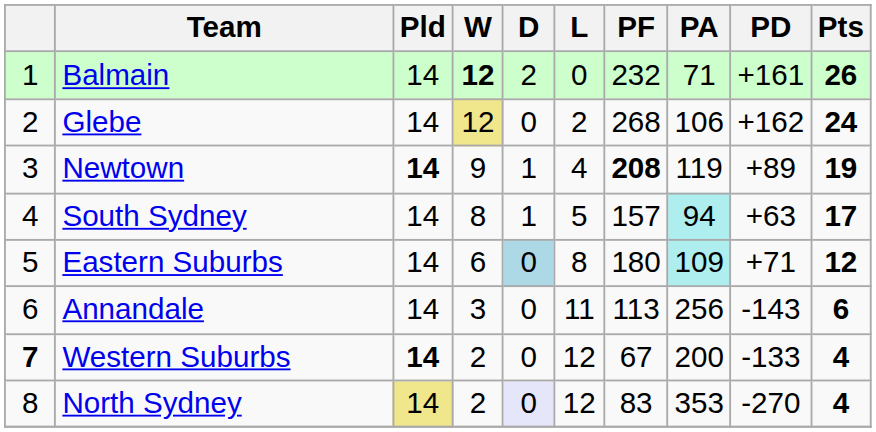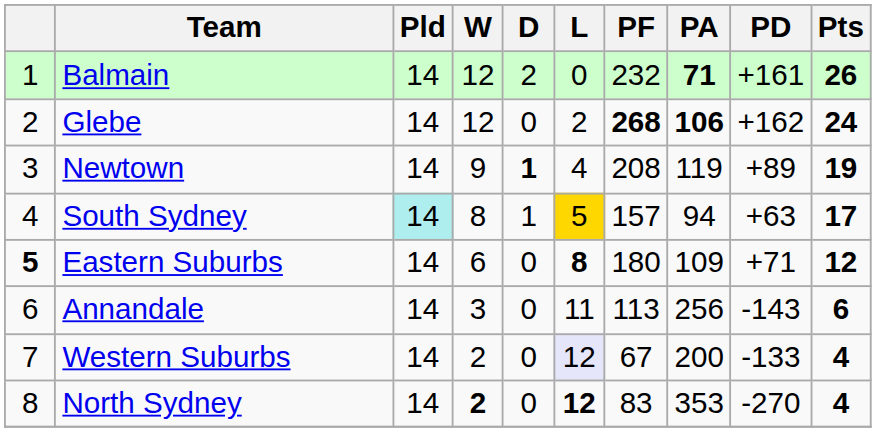(478, 74) bold -> (478, 74) normal
(699, 74) normal -> (699, 74) bold
(478, 121) khaki background -> (478, 121) no background
(636, 121) normal -> (636, 121) bold
(699, 121) normal -> (699, 121) bold
(423, 168) bold -> (423, 168) normal
(529, 168) normal -> (529, 168) bold
(636, 168) bold -> (636, 168) normal
(423, 215) no background -> (423, 215) paleturquoise background
(579, 215) no background -> (579, 215) gold background
(699, 215) paleturquoise background -> (699, 215) no background
(30, 262) normal -> (30, 262) bold
(529, 262) lightblue background -> (529, 262) no background
(579, 262) normal -> (579, 262) bold
(699, 262) paleturquoise background -> (699, 262) no background
(30, 356) bold -> (30, 356) normal
(423, 356) bold -> (423, 356) normal
(579, 356) no background -> (579, 356) lavender background
(423, 403) khaki background -> (423, 403) no background
(478, 403) normal -> (478, 403) bold
(529, 403) lavender background -> (529, 403) no background
(579, 403) normal -> (579, 403) bold
